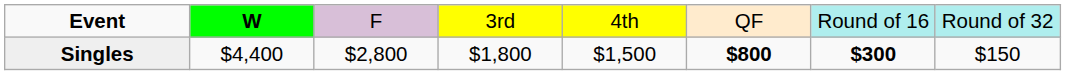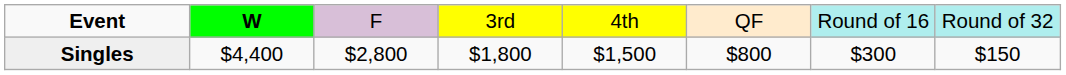(749, 54) bold -> (749, 54) normal
(873, 54) bold -> (873, 54) normal
